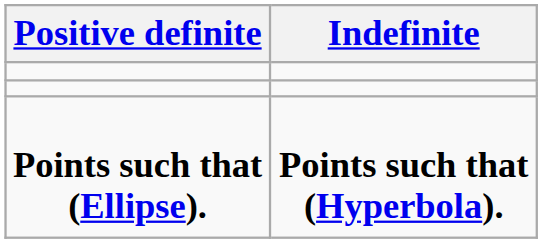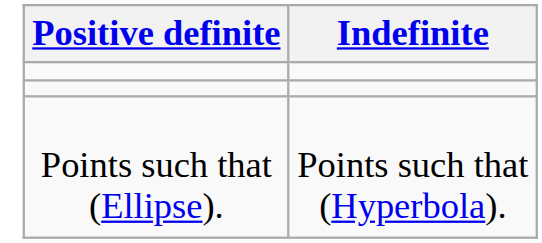(138, 186) bold -> (156, 186) normal
(404, 186) bold -> (413, 186) normal
